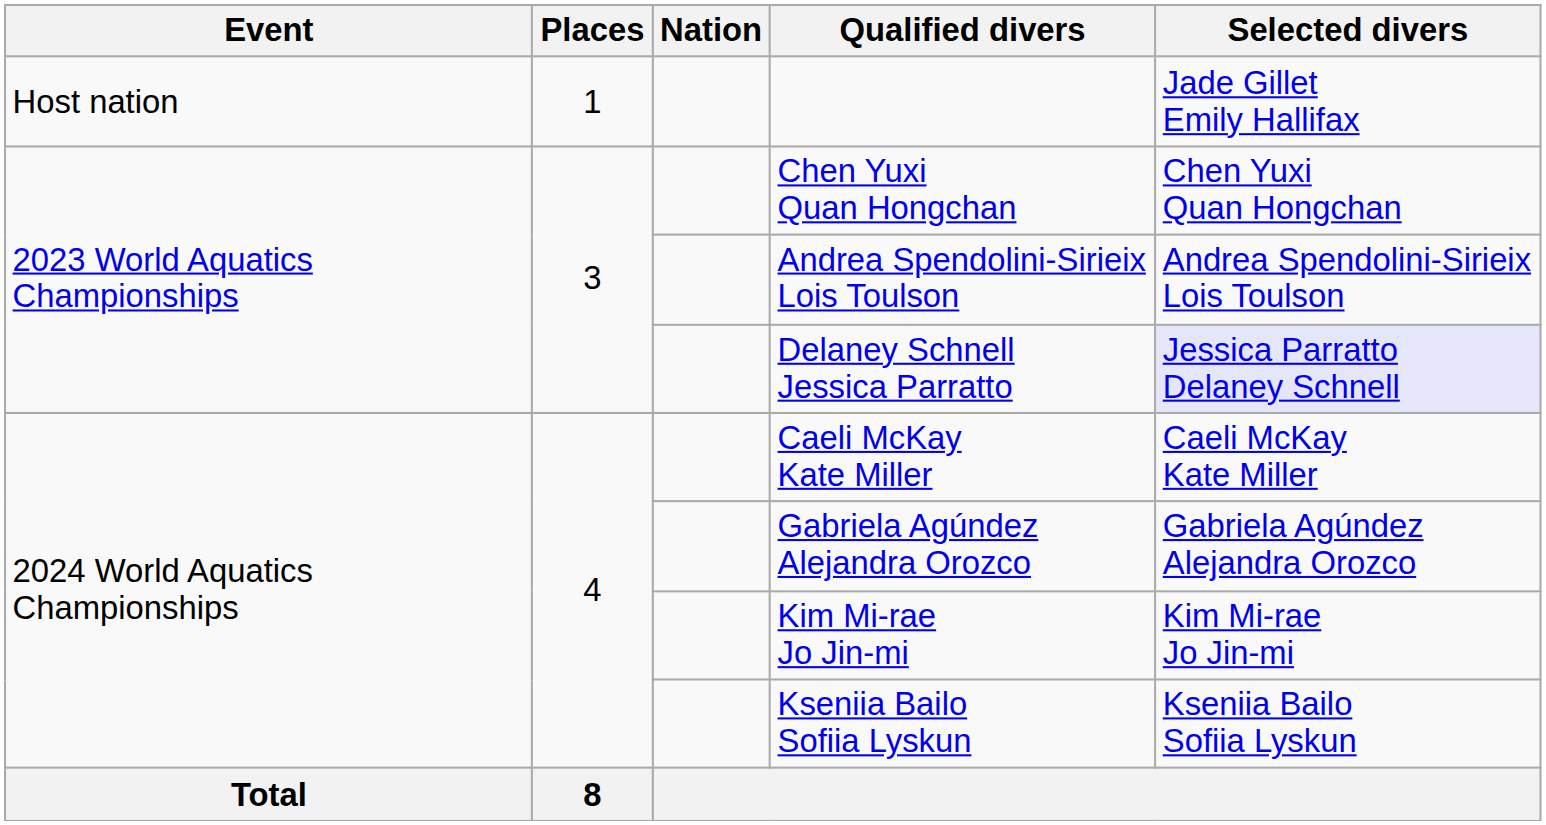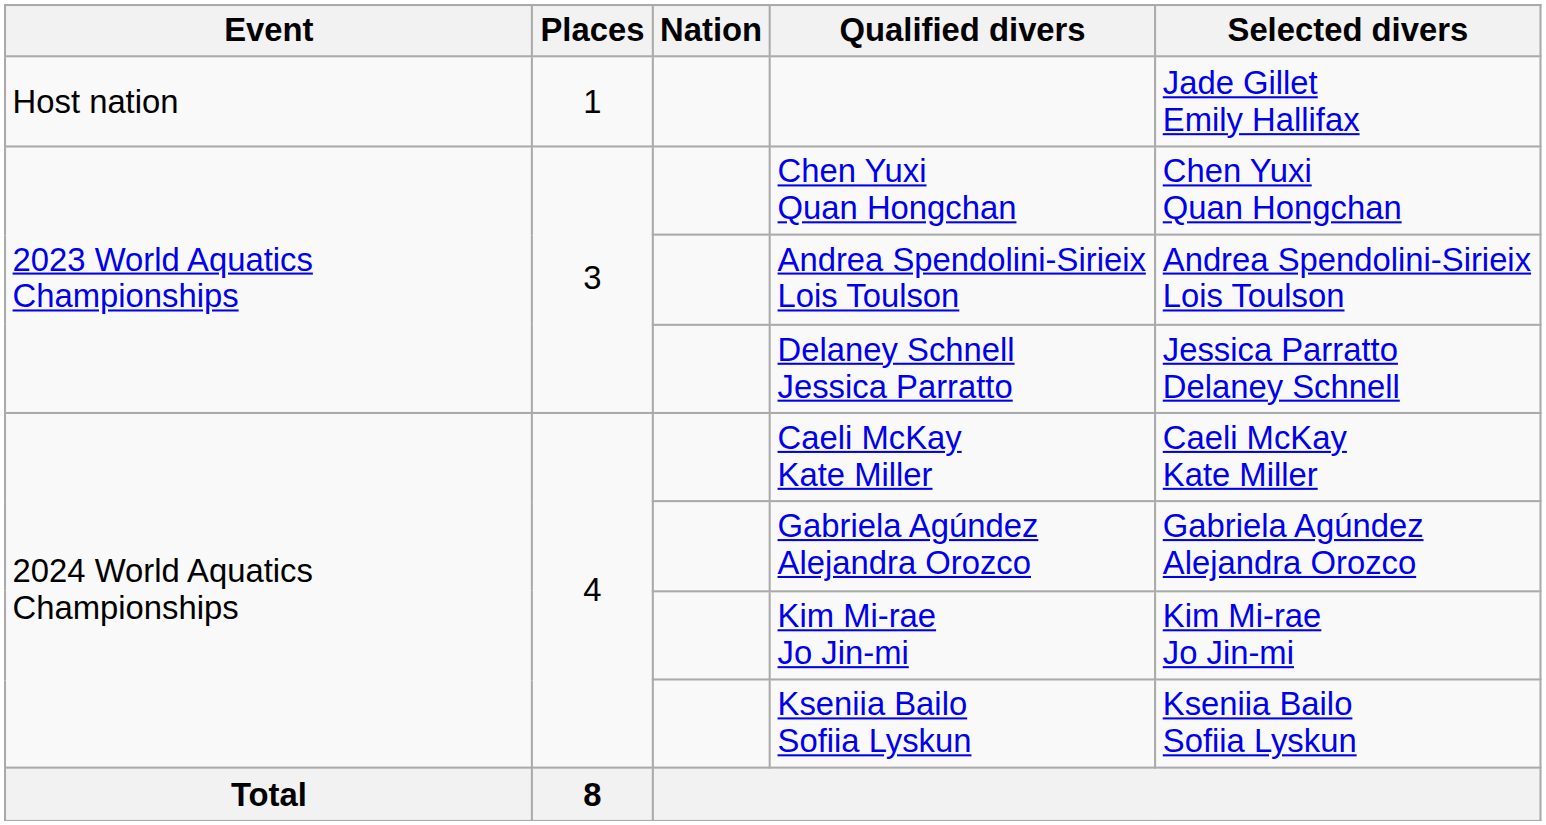(1281, 367) lavender background -> (1281, 367) no background
